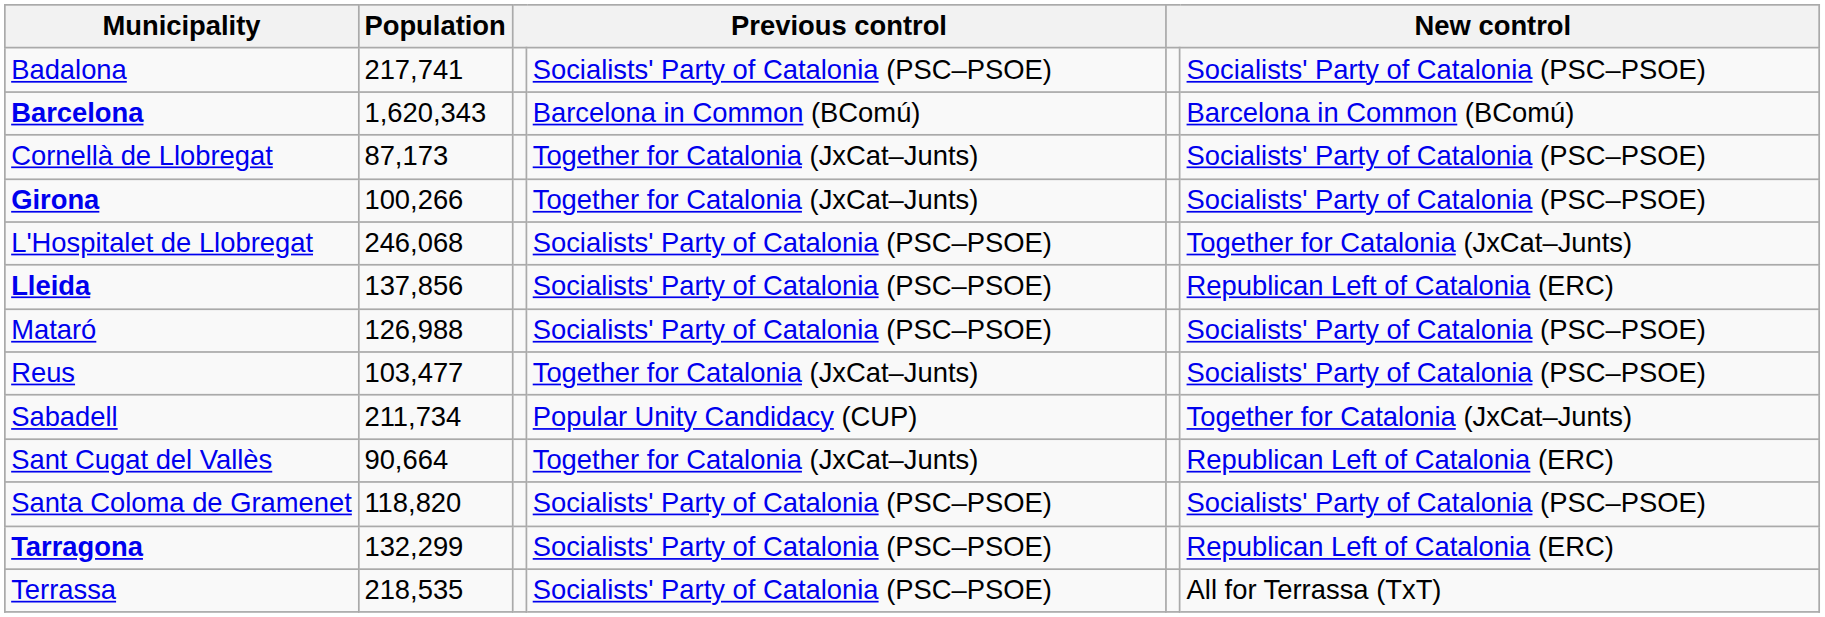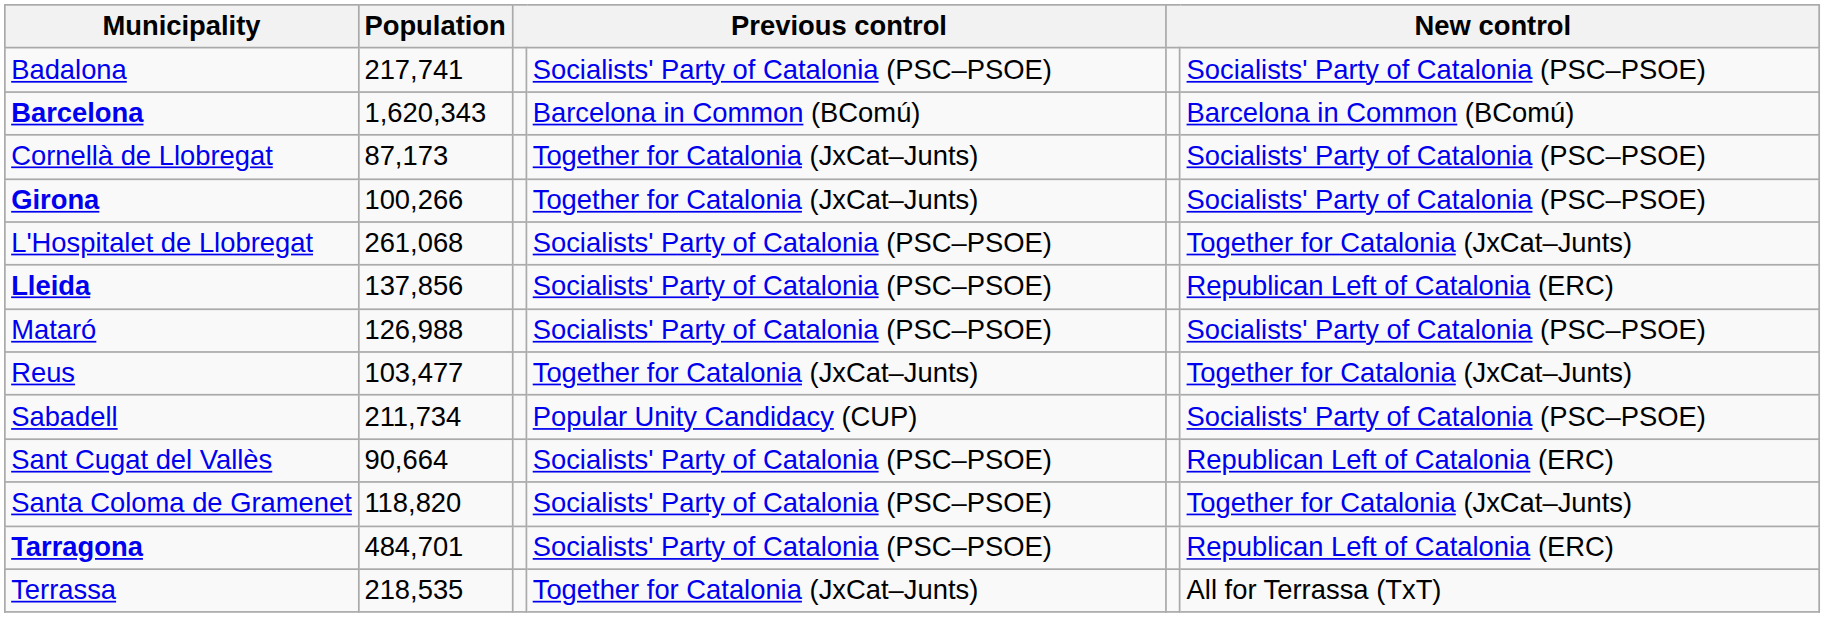(414, 243) 246,068 -> (414, 243) 261,068
(1446, 373) Socialists' Party of Catalonia (PSC–PSOE) -> (1409, 373) Together for Catalonia (JxCat–Junts)
(1409, 416) Together for Catalonia (JxCat–Junts) -> (1446, 416) Socialists' Party of Catalonia (PSC–PSOE)
(756, 460) Together for Catalonia (JxCat–Junts) -> (792, 460) Socialists' Party of Catalonia (PSC–PSOE)
(1446, 503) Socialists' Party of Catalonia (PSC–PSOE) -> (1409, 503) Together for Catalonia (JxCat–Junts)
(414, 546) 132,299 -> (414, 546) 484,701
(792, 590) Socialists' Party of Catalonia (PSC–PSOE) -> (756, 590) Together for Catalonia (JxCat–Junts)
